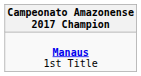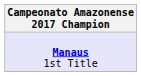(71, 58) no background -> (71, 58) lavender background
